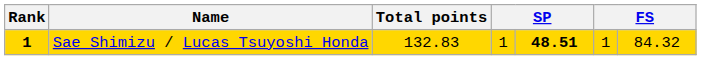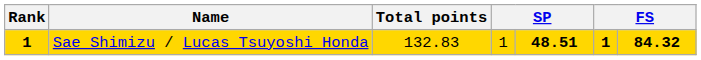(606, 42) normal -> (606, 42) bold
(657, 42) normal -> (657, 42) bold
